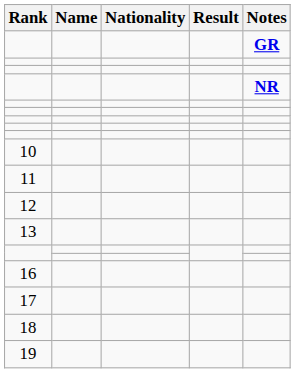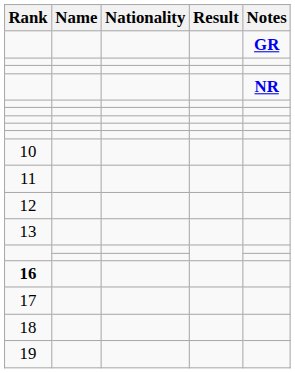(28, 274) normal -> (28, 274) bold
